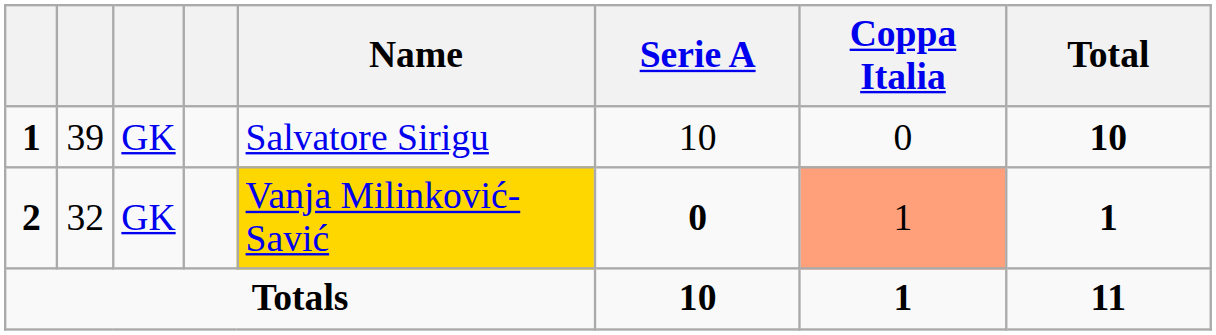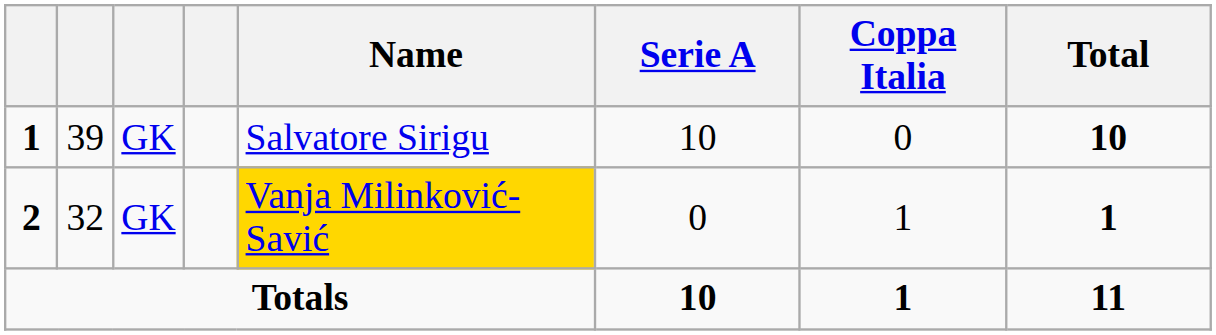(698, 217) bold -> (698, 217) normal
(903, 217) lightsalmon background -> (903, 217) no background
